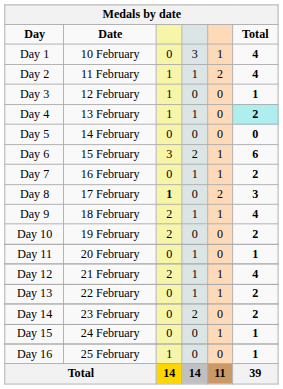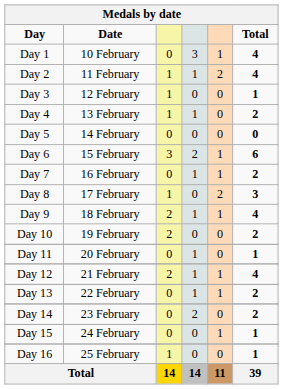(255, 114) paleturquoise background -> (255, 114) no background
(169, 194) bold -> (169, 194) normal
